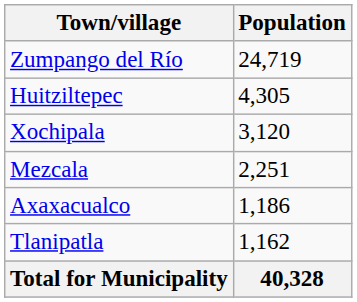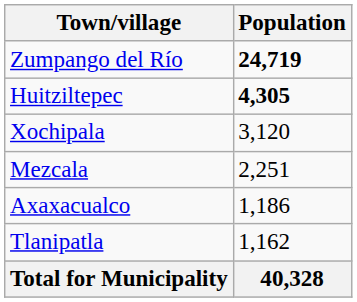(270, 59) normal -> (270, 59) bold
(264, 95) normal -> (264, 95) bold
